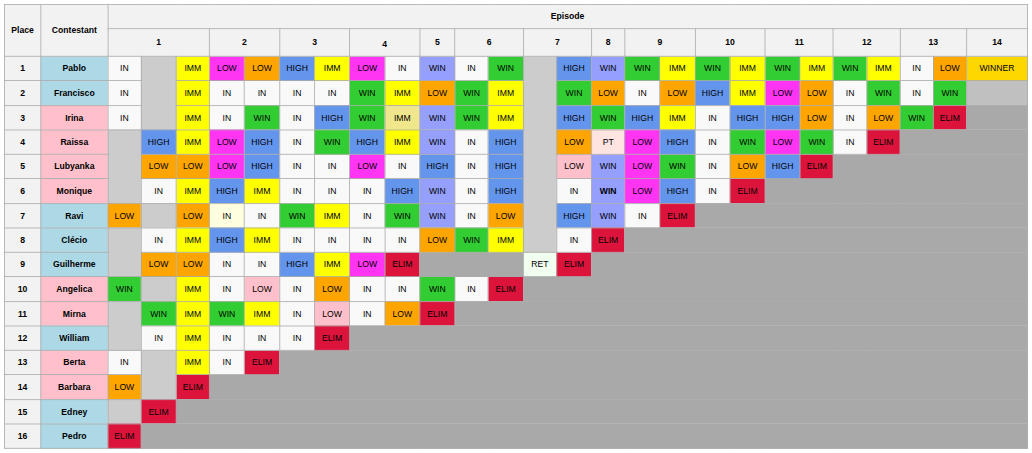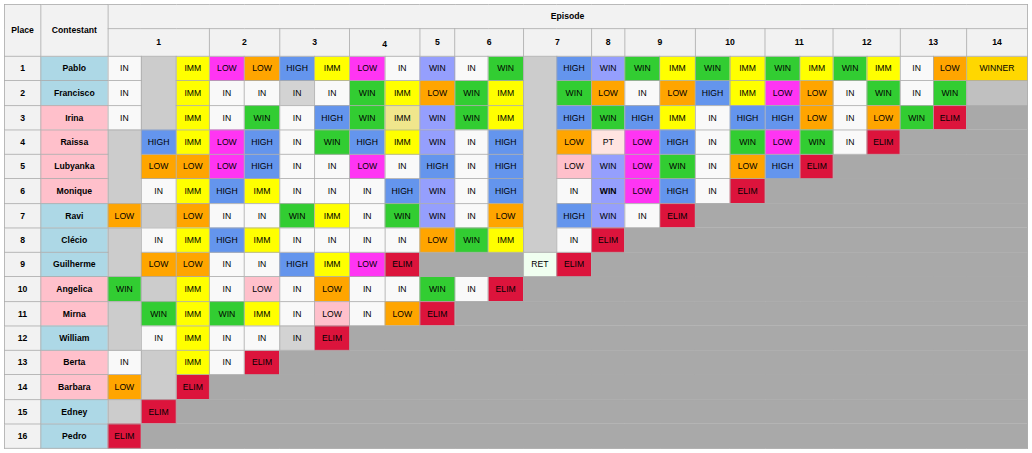(297, 92) no background -> (297, 92) lightgrey background
(227, 215) lightyellow background -> (227, 215) no background
(297, 337) no background -> (297, 337) lightgrey background
